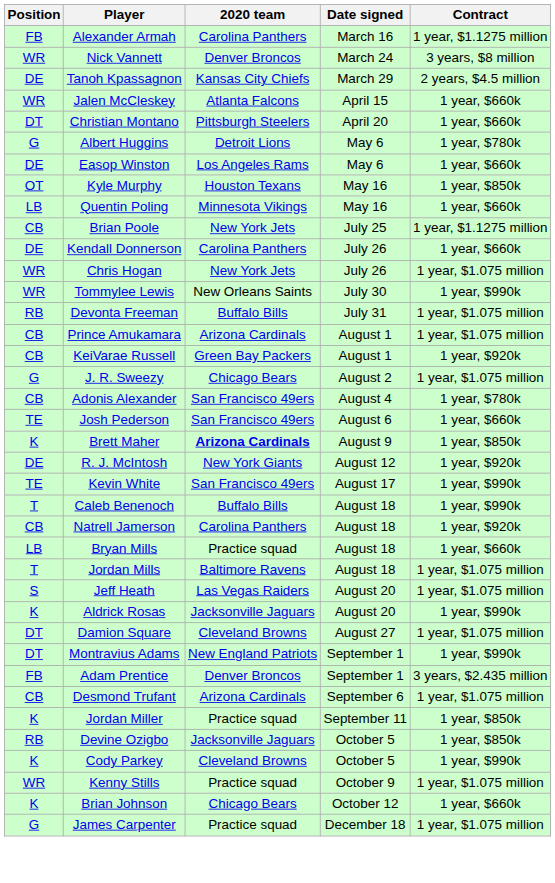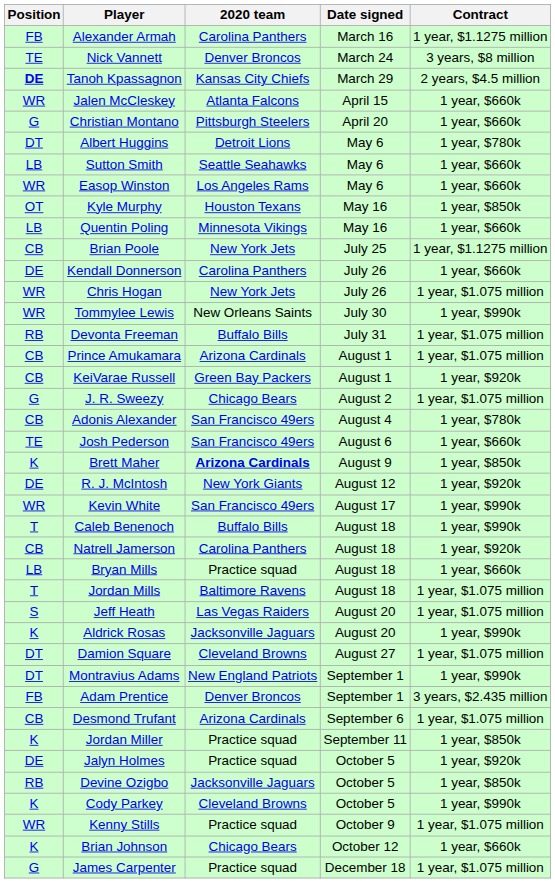(34, 57) WR -> (34, 57) TE
(34, 79) normal -> (34, 79) bold
(34, 121) DT -> (34, 121) G
(34, 143) G -> (34, 143) DT
+ row: (124, 164)
(34, 164) DE -> (34, 185) WR
(34, 484) TE -> (34, 505) WR
+ row: (124, 761)
